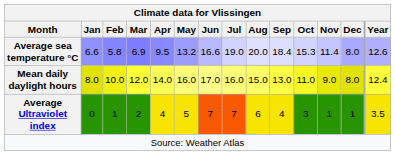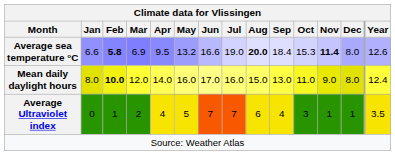(115, 51) normal -> (115, 51) bold
(258, 51) normal -> (258, 51) bold
(329, 51) normal -> (329, 51) bold
(115, 80) normal -> (115, 80) bold
